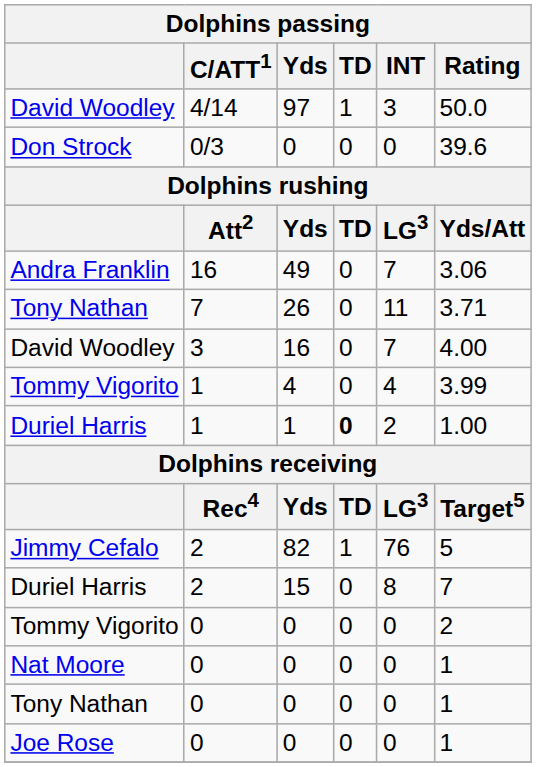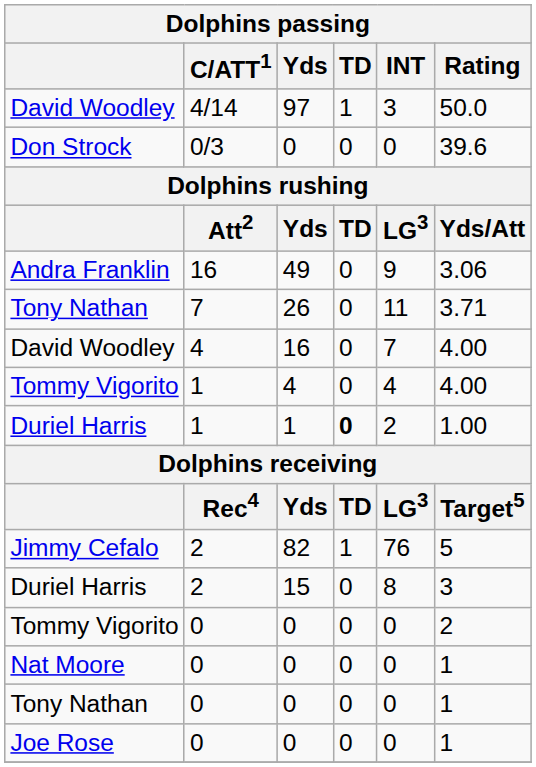(390, 270) 7 -> (390, 270) 9
(197, 347) 3 -> (197, 347) 4
(463, 386) 3.99 -> (463, 386) 4.00
(446, 587) 7 -> (446, 587) 3
